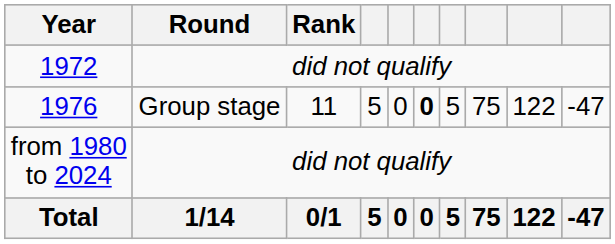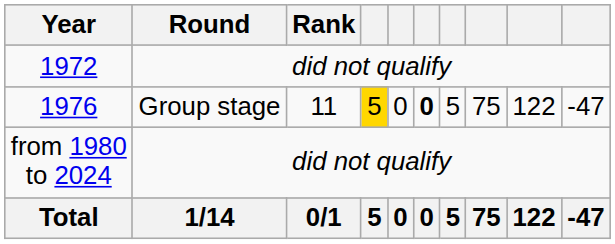(374, 106) no background -> (374, 106) gold background
